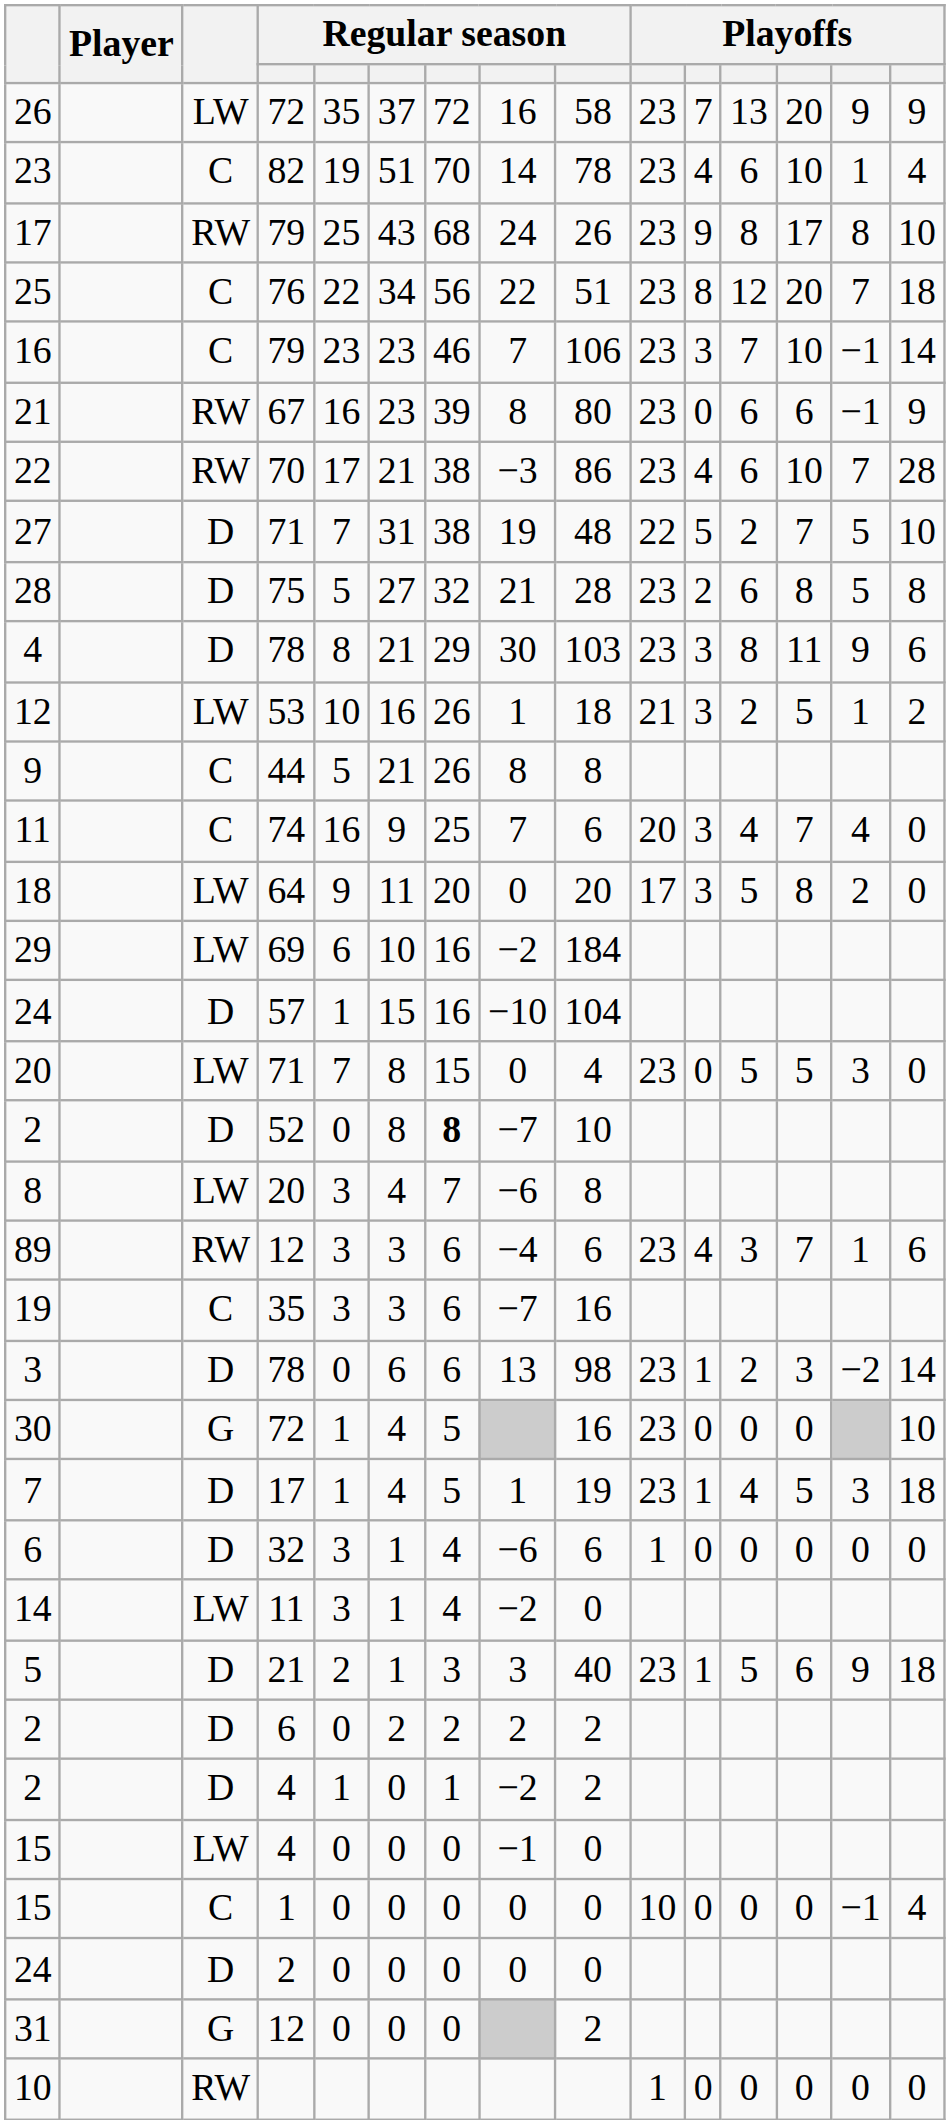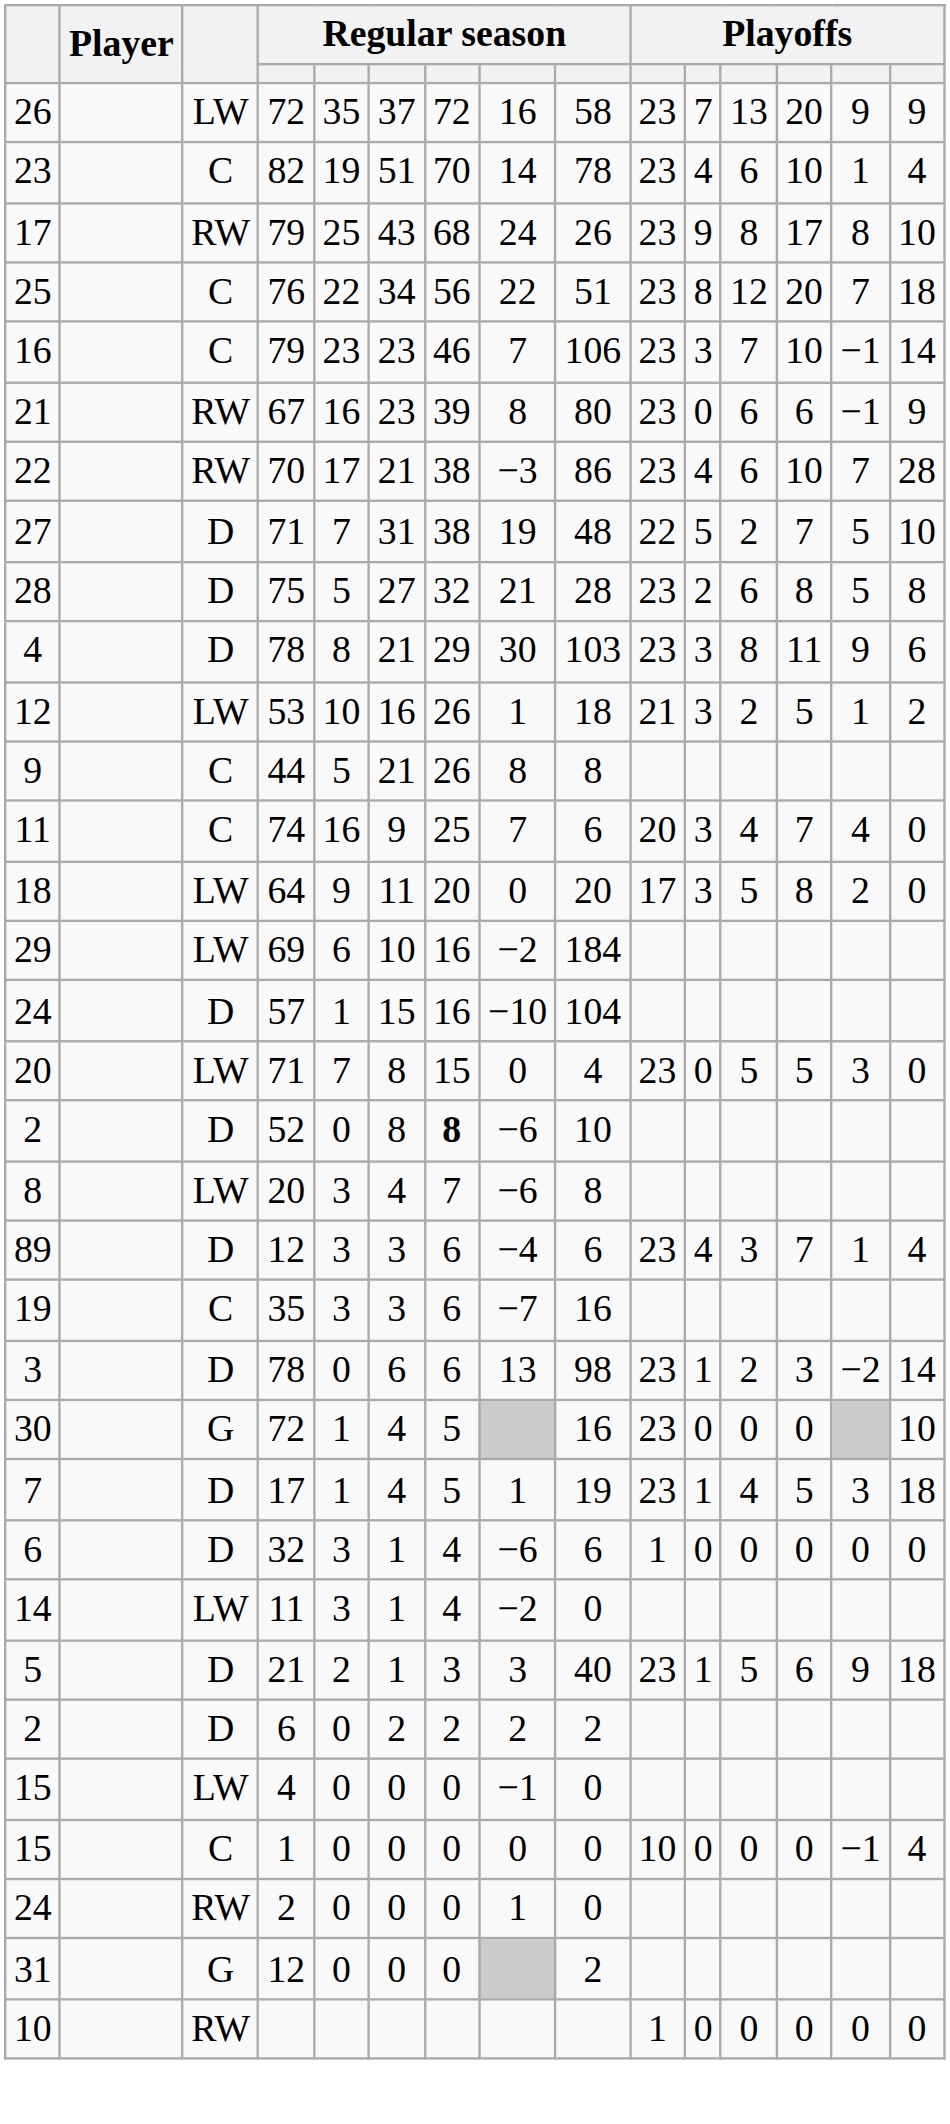(518, 1129) −7 -> (518, 1129) −6
(221, 1249) RW -> (221, 1249) D
(917, 1249) 6 -> (917, 1249) 4
- row: (33, 1788)
(221, 1968) D -> (221, 1908) RW
(518, 1968) 0 -> (518, 1908) 1
